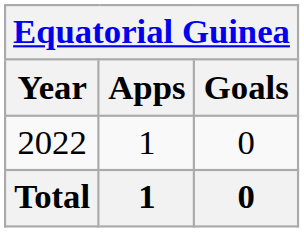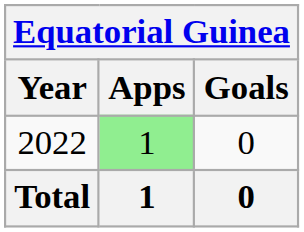(147, 142) no background -> (147, 142) lightgreen background
